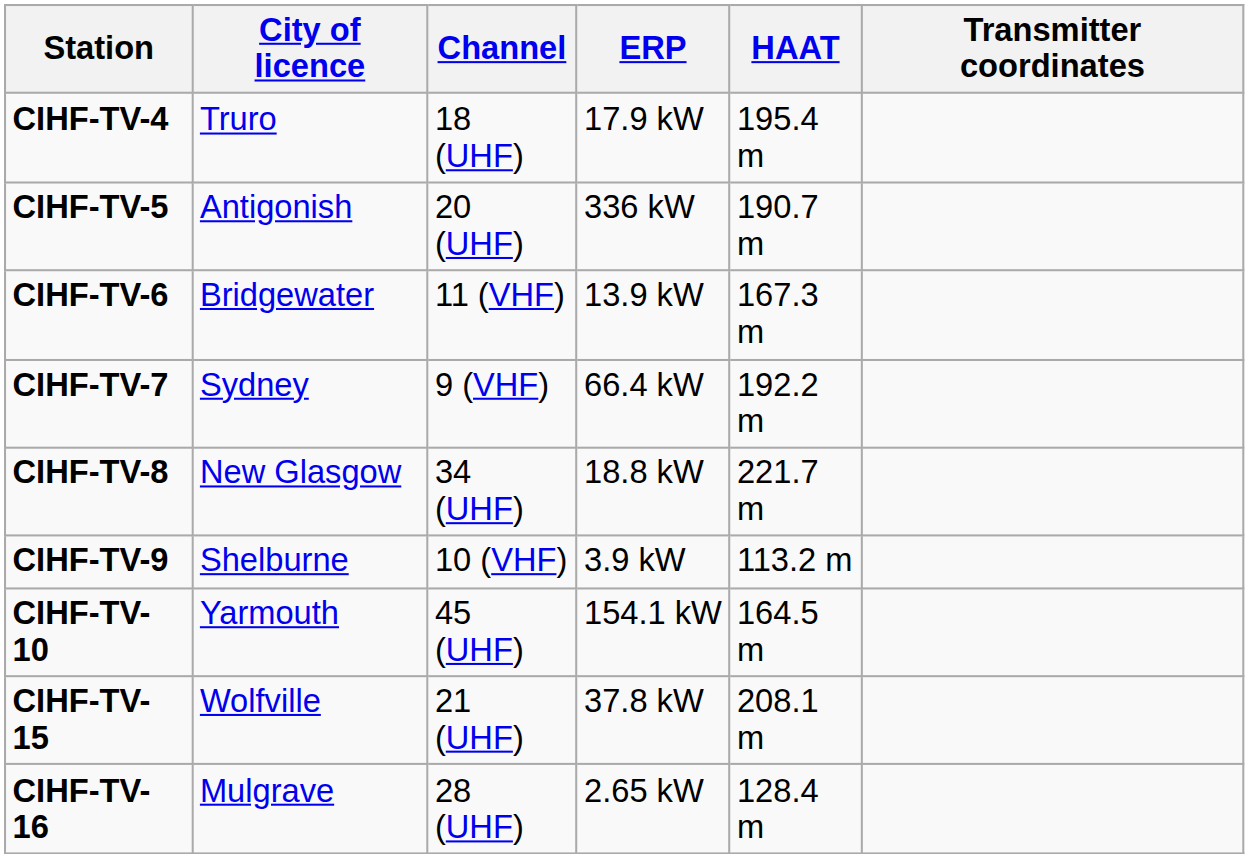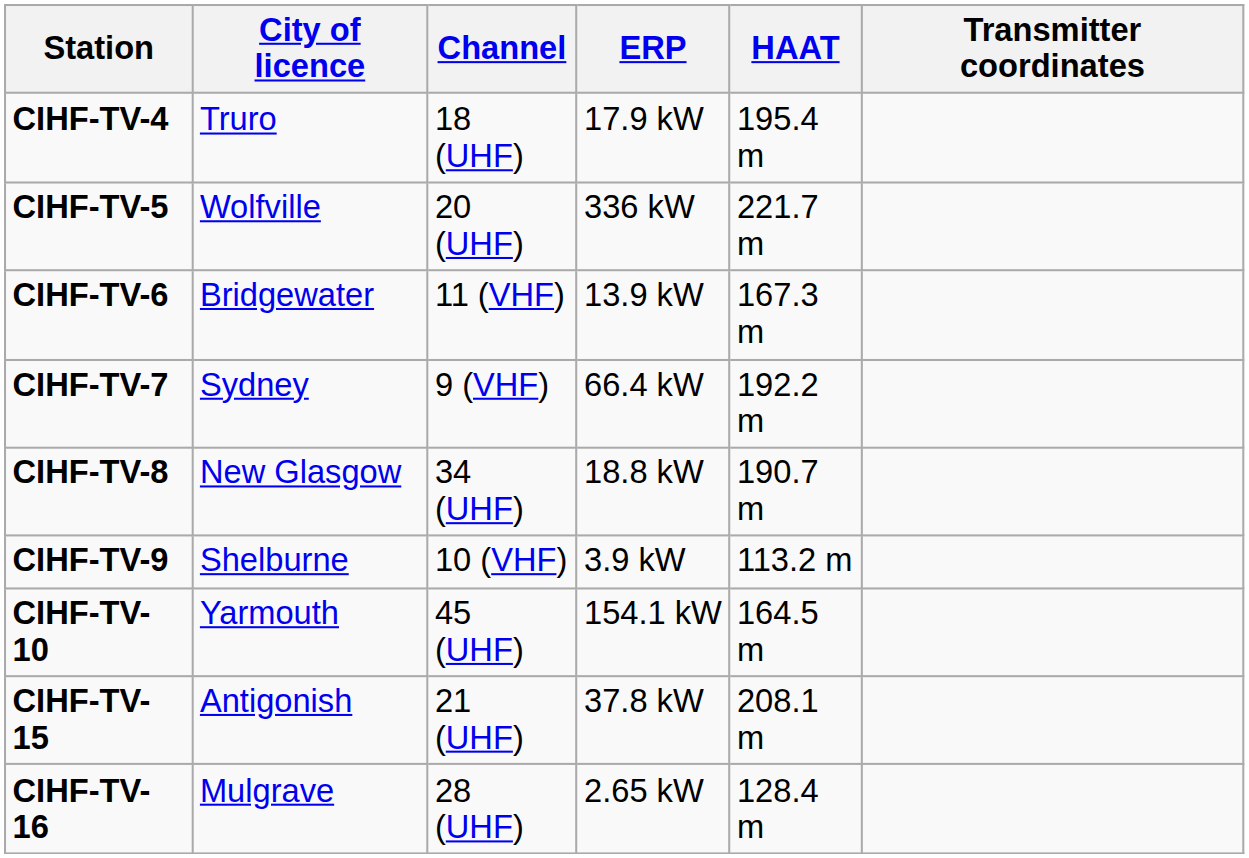(276, 207) Antigonish -> (260, 207) Wolfville
(778, 225) 190.7 m -> (778, 225) 221.7 m
(778, 491) 221.7 m -> (778, 491) 190.7 m
(260, 701) Wolfville -> (276, 701) Antigonish
